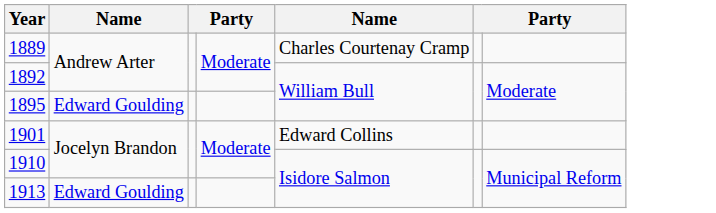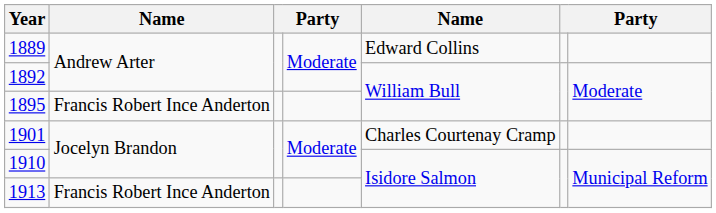(374, 47) Charles Courtenay Cramp -> (422, 47) Edward Collins
(119, 105) Edward Goulding -> (162, 105) Francis Robert Ince Anderton
(336, 134) Edward Collins -> (460, 134) Charles Courtenay Cramp
(119, 192) Edward Goulding -> (162, 192) Francis Robert Ince Anderton
